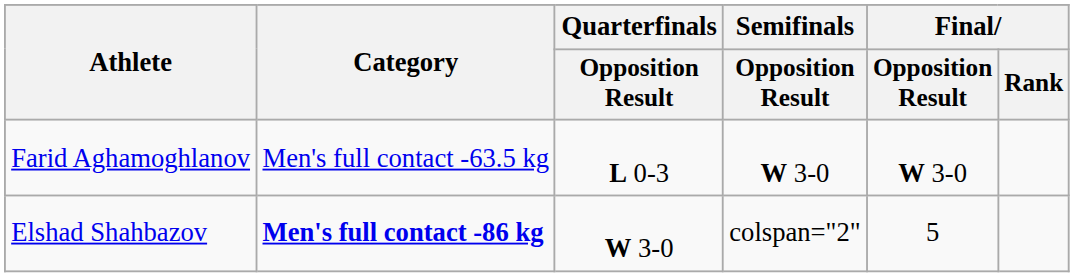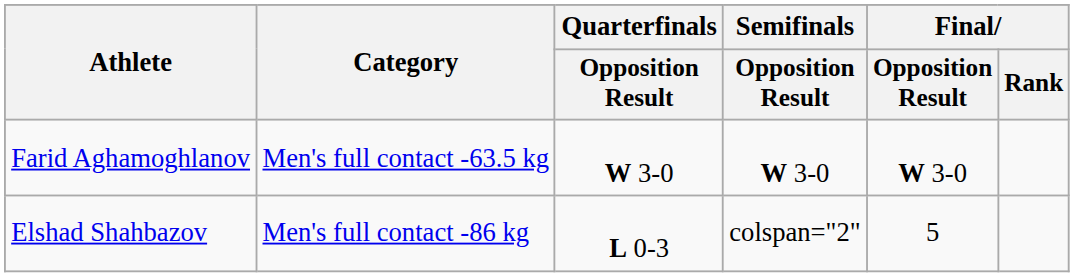(639, 173) L 0-3 -> (639, 173) W 3-0
(403, 233) bold -> (396, 233) normal
(639, 248) W 3-0 -> (639, 248) L 0-3
